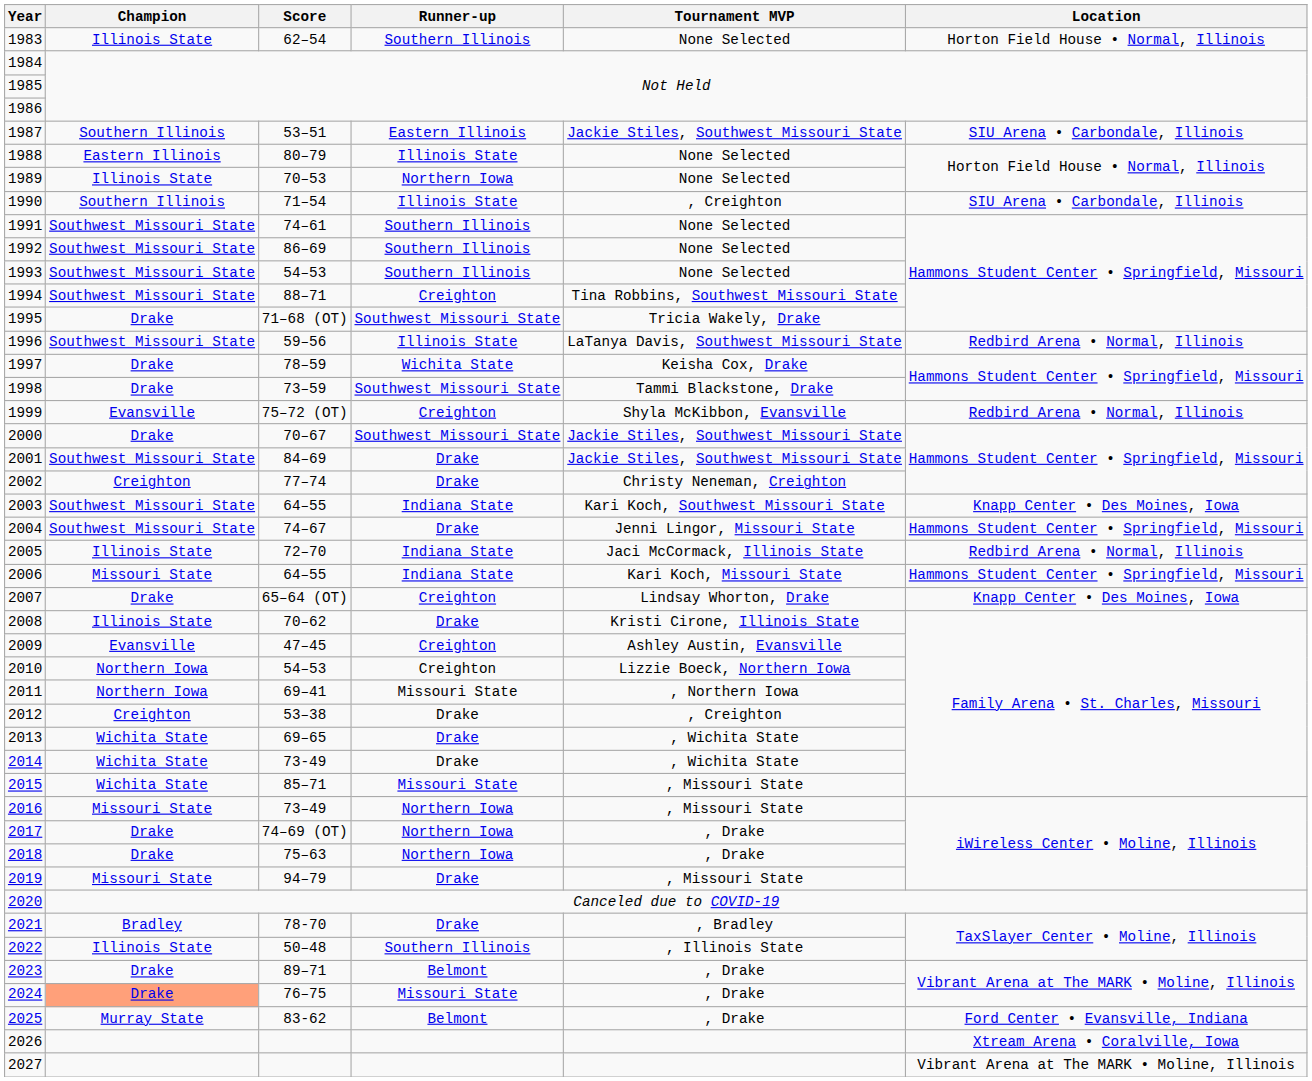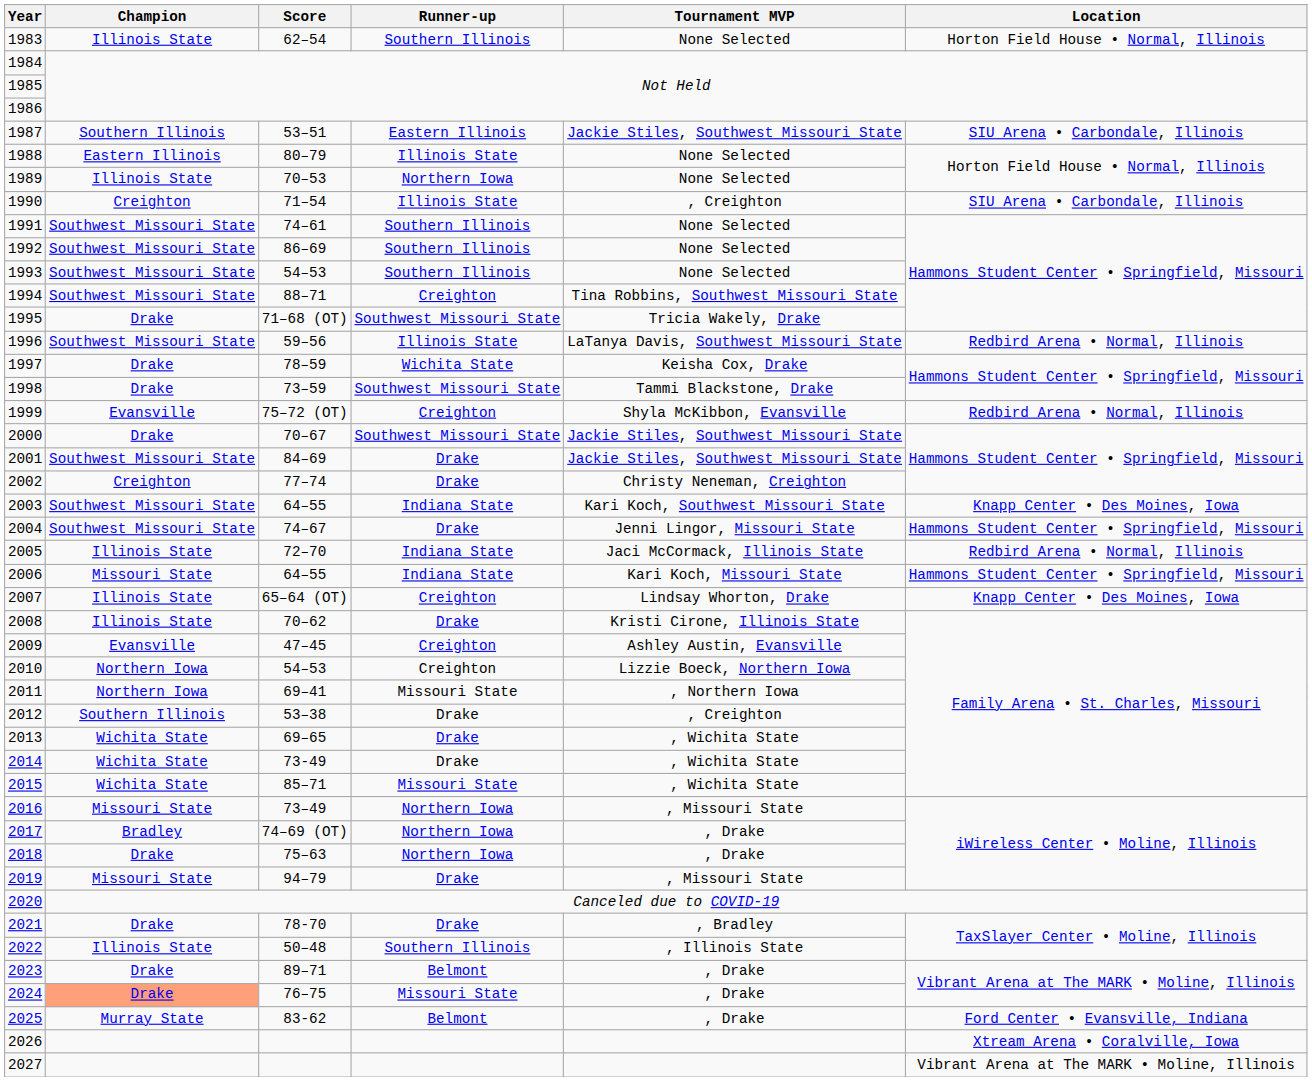(152, 203) Southern Illinois -> (152, 203) Creighton
(152, 599) Drake -> (152, 599) Illinois State
(152, 715) Creighton -> (152, 715) Southern Illinois
(735, 785) , Missouri State -> (735, 785) , Wichita State
(152, 832) Drake -> (152, 832) Bradley
(152, 925) Bradley -> (152, 925) Drake
